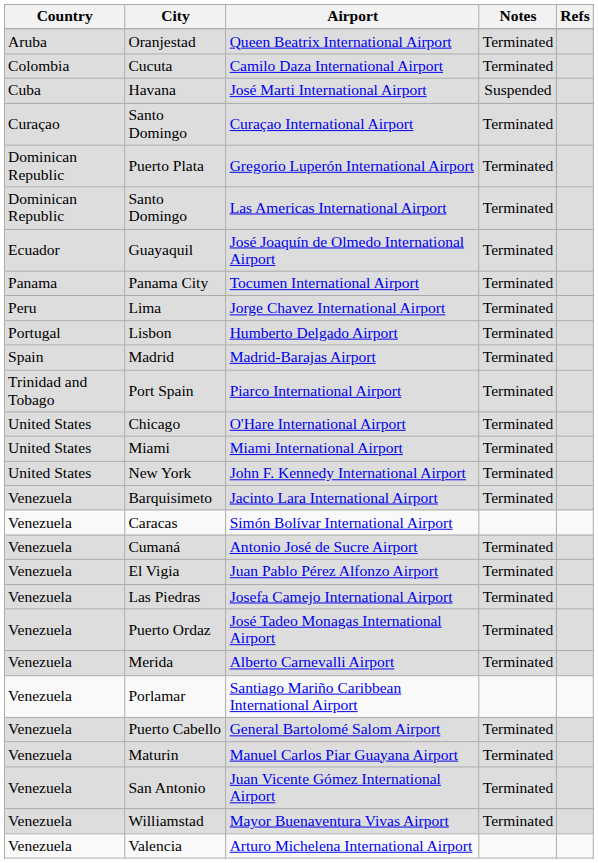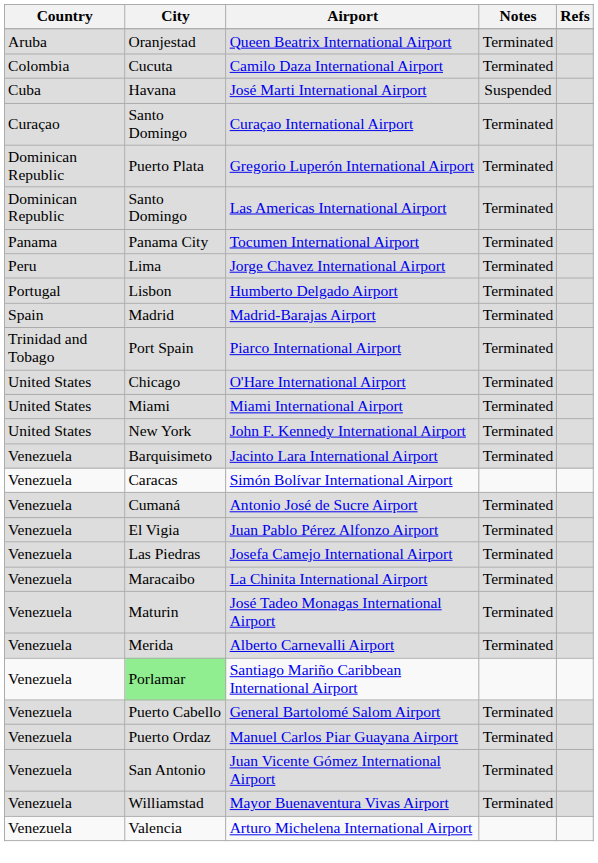- row: (347, 250)
+ row: (329, 578)
(170, 629) Puerto Ordaz -> (153, 612) Maturin
(157, 696) no background -> (157, 678) lightgreen background
(153, 754) Maturin -> (170, 736) Puerto Ordaz
